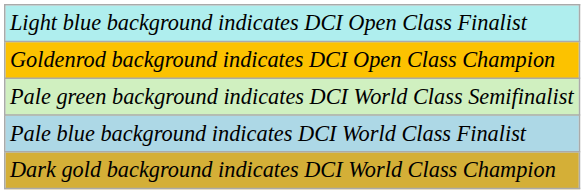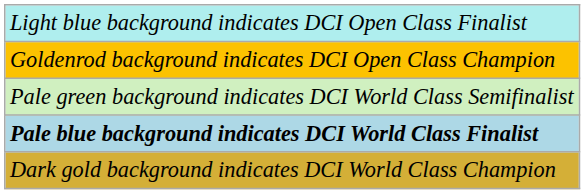(268, 133) normal -> (274, 133) bold
